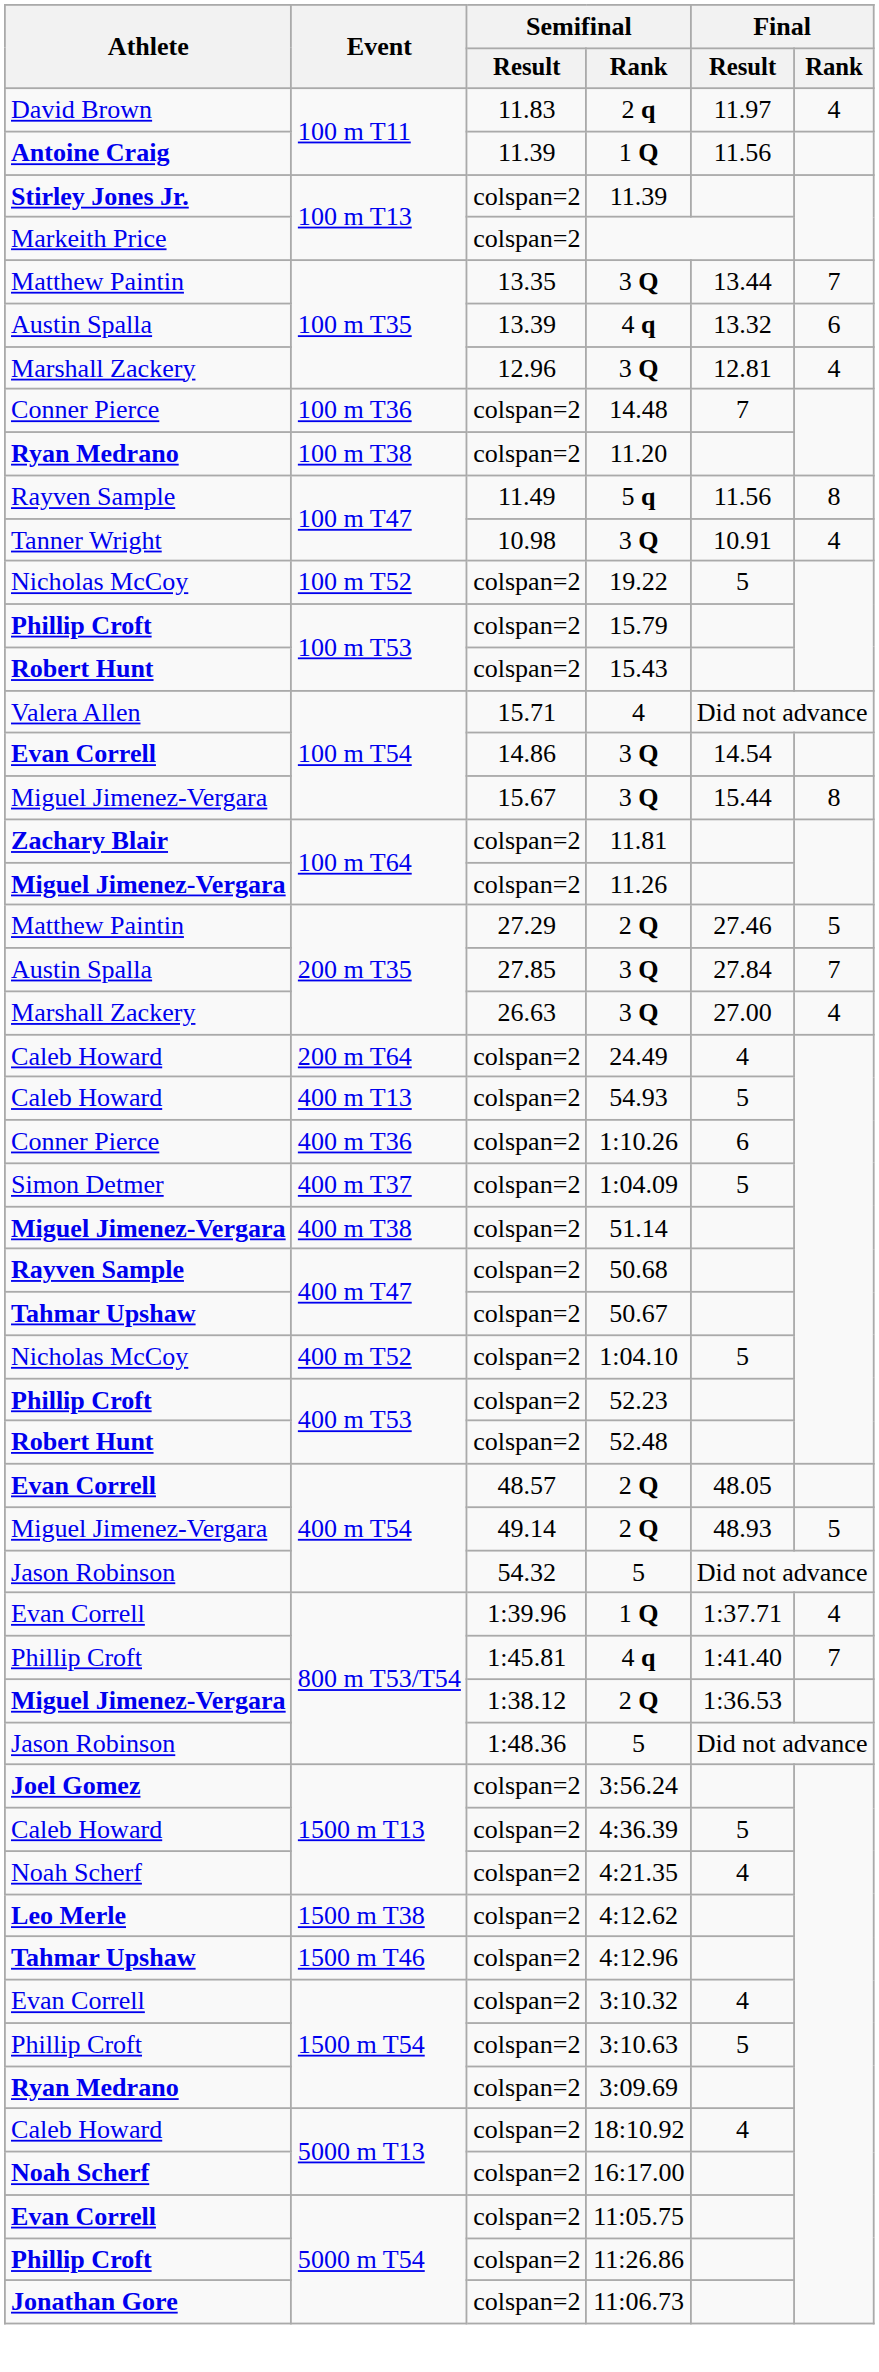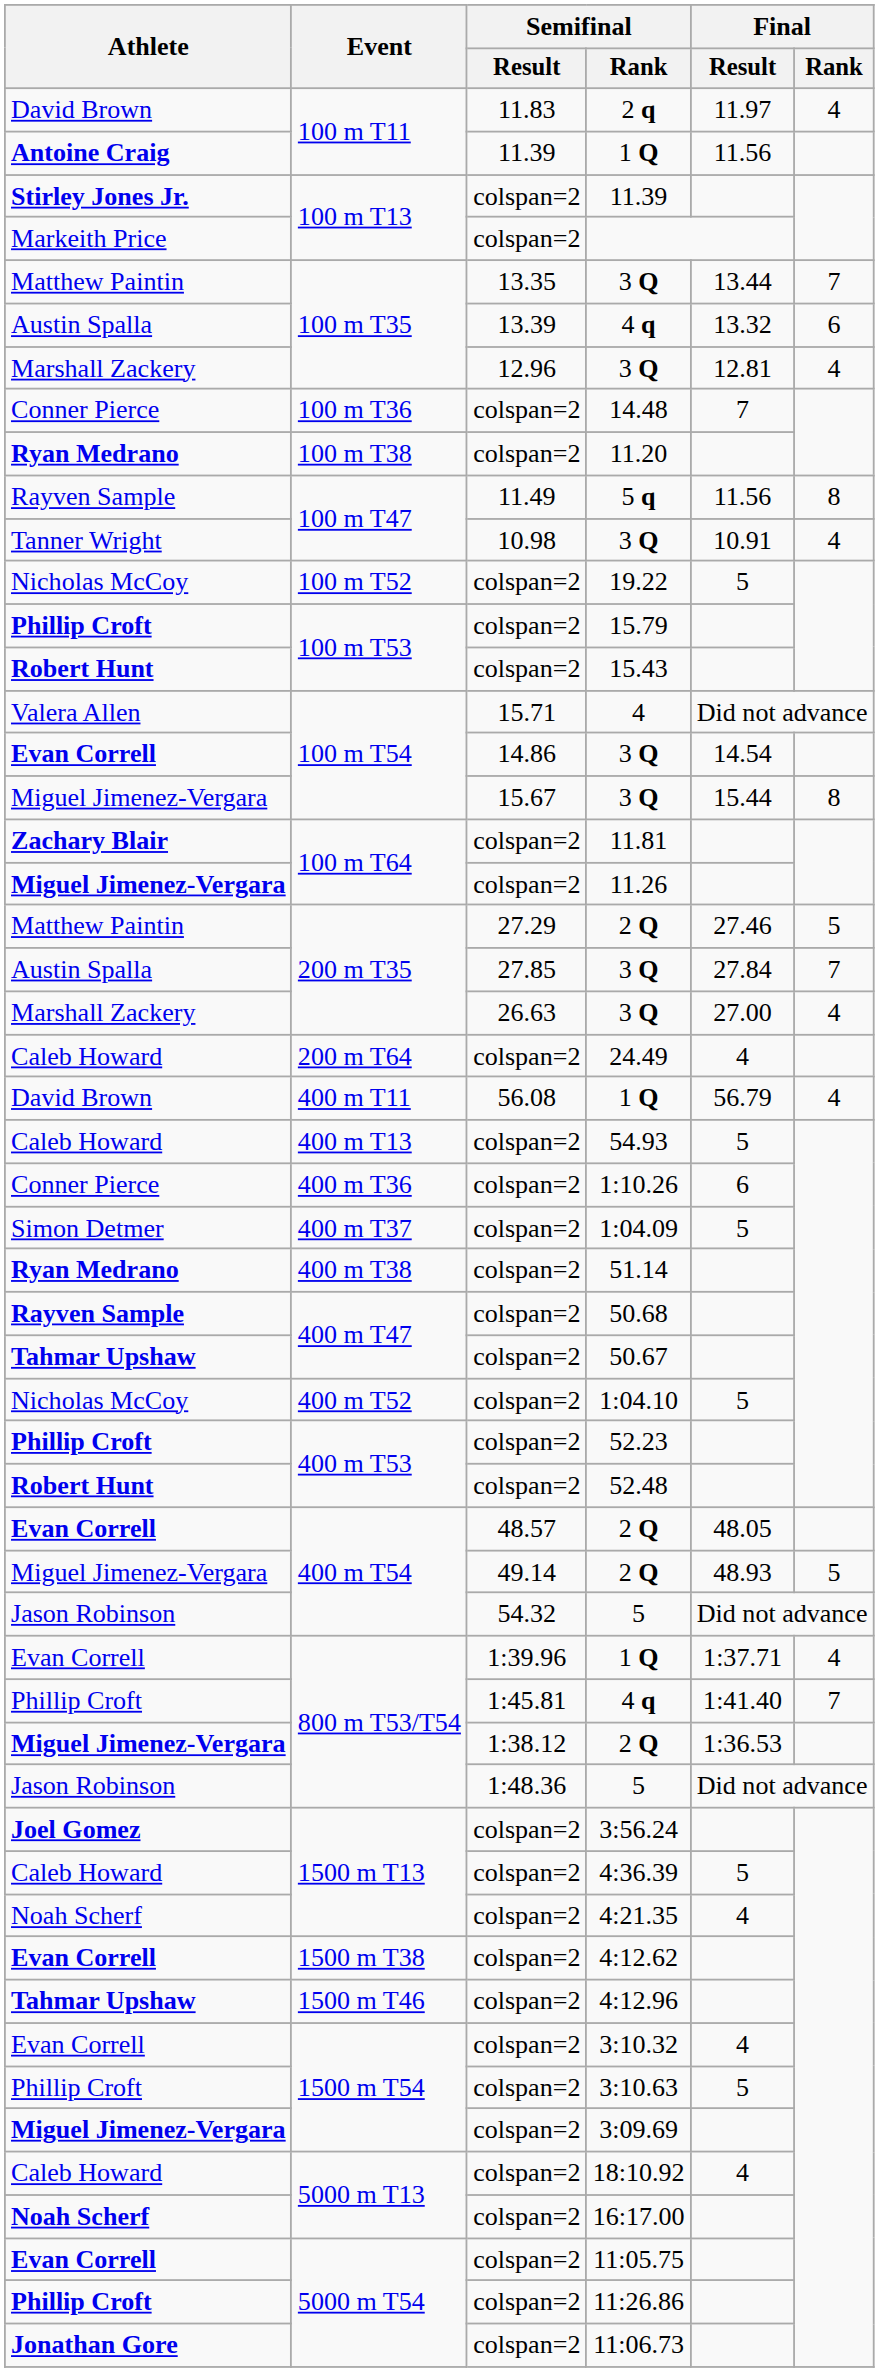+ row: (527, 1098)
(148, 1227) Miguel Jimenez-Vergara -> (95, 1270) Ryan Medrano
(69, 1915) Leo Merle -> (83, 1958) Evan Correll
(95, 2087) Ryan Medrano -> (148, 2130) Miguel Jimenez-Vergara
